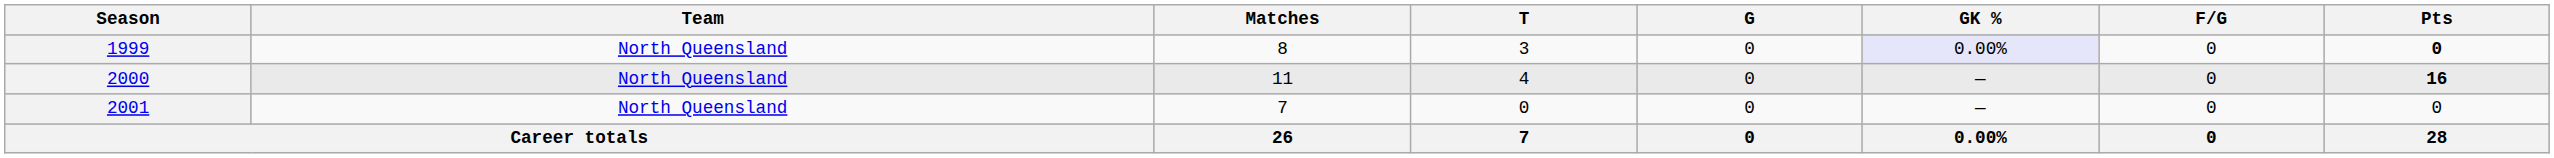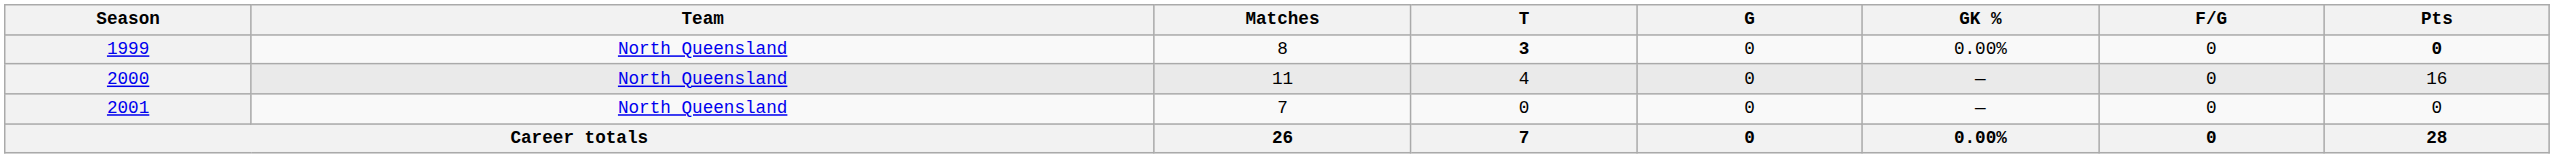(1524, 49) normal -> (1524, 49) bold
(1980, 49) lavender background -> (1980, 49) no background
(2437, 79) bold -> (2437, 79) normal
